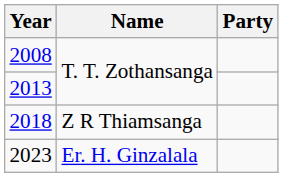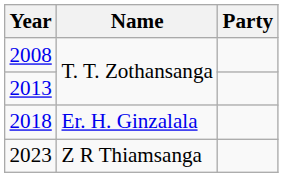(132, 121) Z R Thiamsanga -> (130, 121) Er. H. Ginzalala
(130, 155) Er. H. Ginzalala -> (132, 155) Z R Thiamsanga
